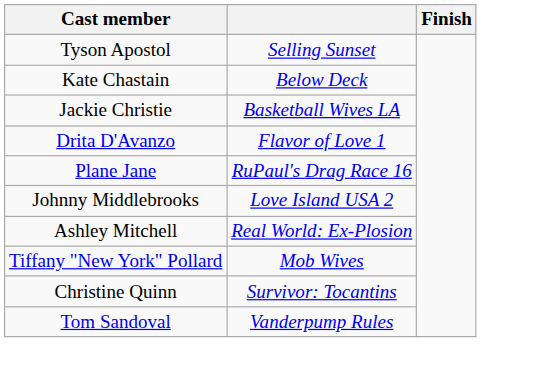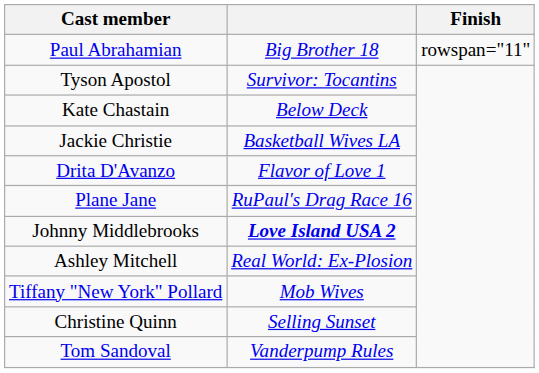+ row: (116, 49)
(322, 49) Selling Sunset -> (322, 79) Survivor: Tocantins
(322, 200) normal -> (322, 230) bold
(322, 291) Survivor: Tocantins -> (322, 321) Selling Sunset
